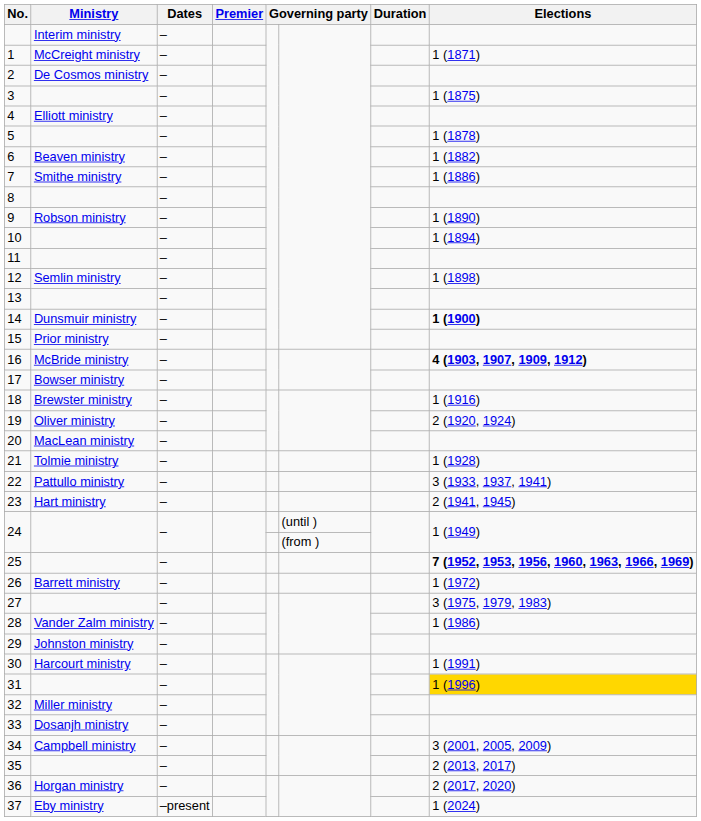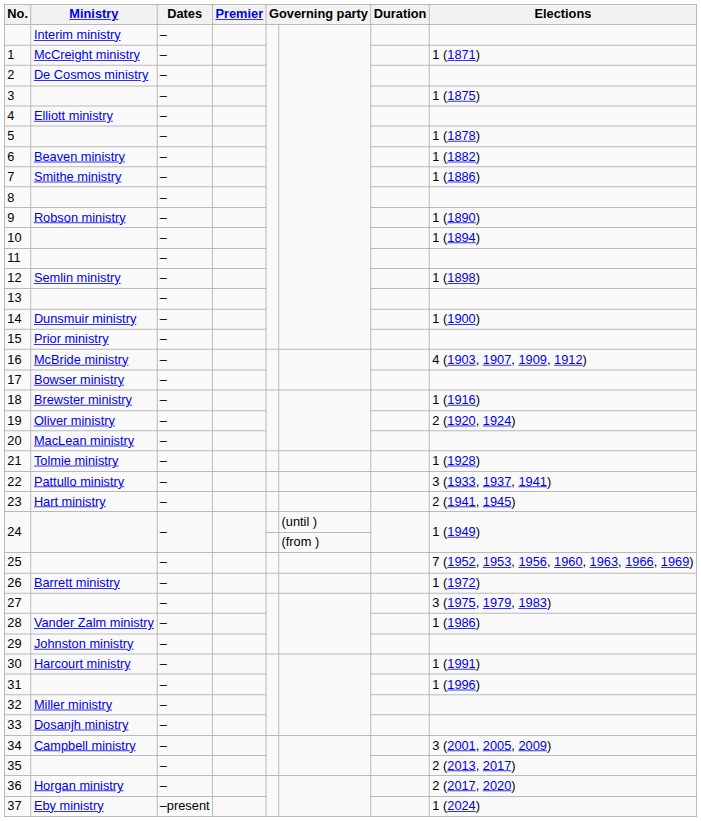(456, 319) bold -> (456, 319) normal
(510, 359) bold -> (510, 359) normal
(563, 562) bold -> (563, 562) normal
(456, 684) gold background -> (456, 684) no background
